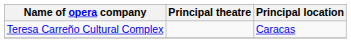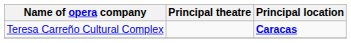(276, 29) normal -> (277, 29) bold
